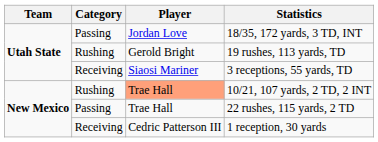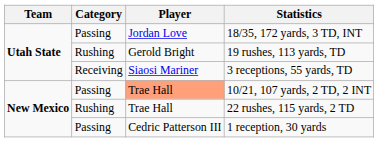(94, 89) Rushing -> (93, 89) Passing
(93, 108) Passing -> (94, 108) Rushing
(99, 127) Receiving -> (93, 127) Passing
